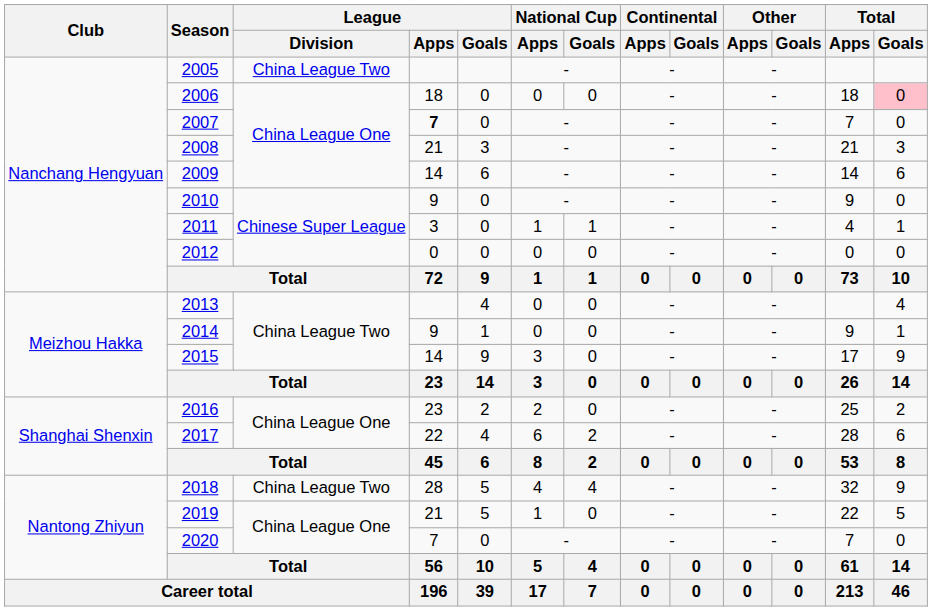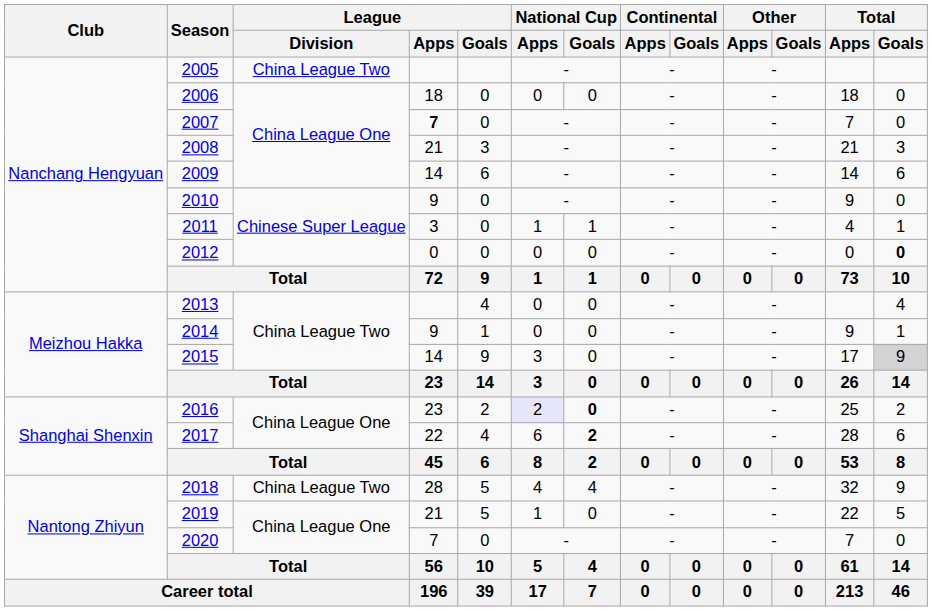(901, 95) pink background -> (901, 95) no background
(901, 252) normal -> (901, 252) bold
(901, 357) no background -> (901, 357) lightgrey background
(538, 409) no background -> (538, 409) lavender background
(592, 409) normal -> (592, 409) bold
(592, 435) normal -> (592, 435) bold
